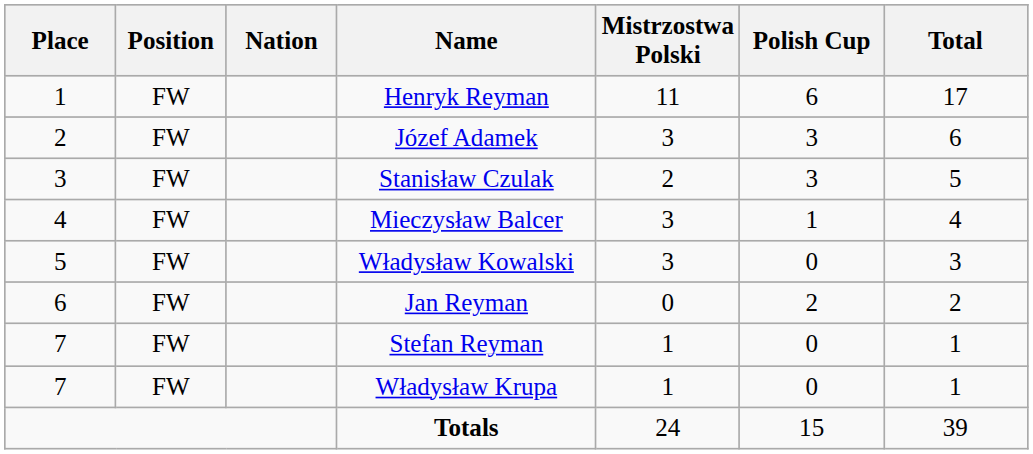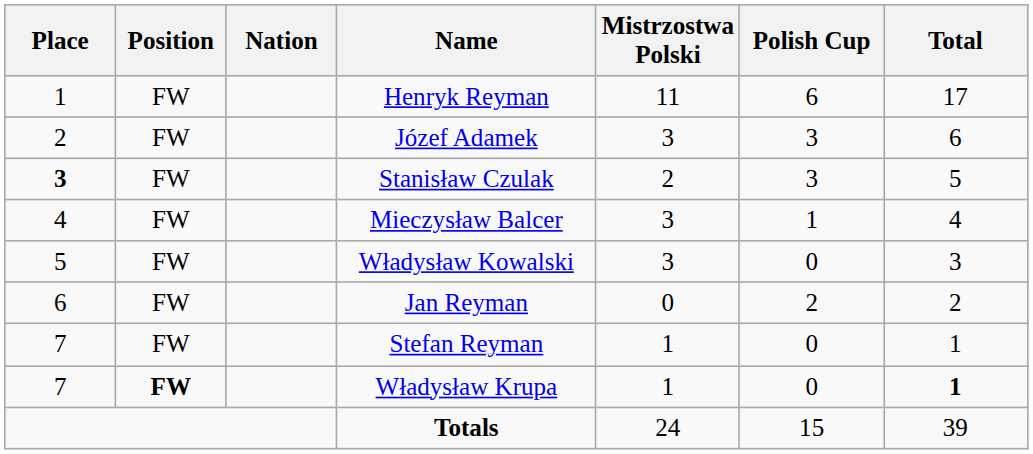(60, 179) normal -> (60, 179) bold
(171, 385) normal -> (171, 385) bold
(955, 385) normal -> (955, 385) bold
